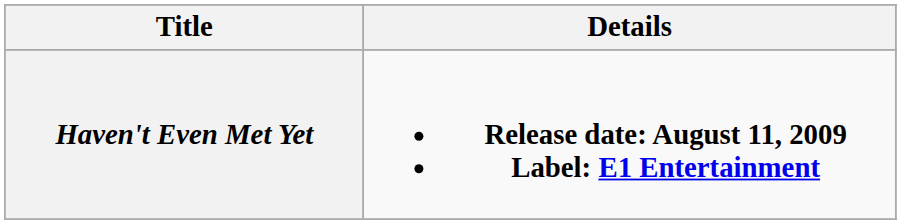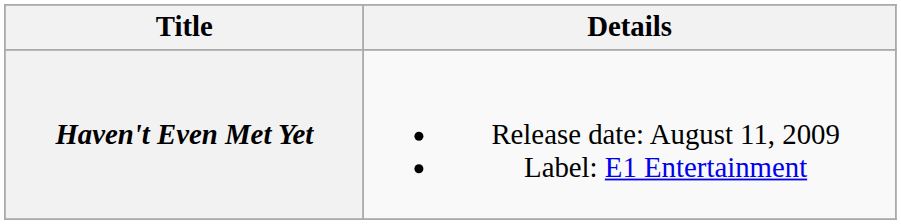(630, 151) bold -> (630, 151) normal
